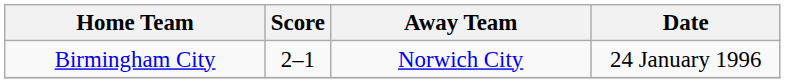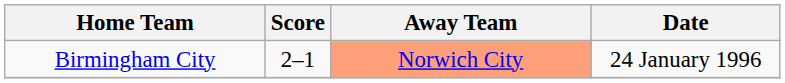(461, 58) no background -> (461, 58) lightsalmon background
